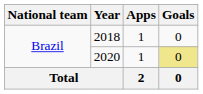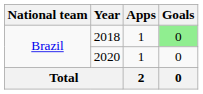(178, 36) no background -> (178, 36) lightgreen background
(178, 57) khaki background -> (178, 57) no background
